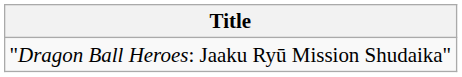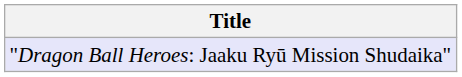(230, 54) no background -> (230, 54) lavender background
